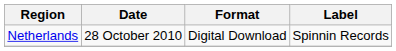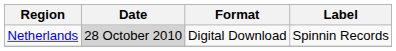(133, 35) no background -> (133, 35) lightgrey background
